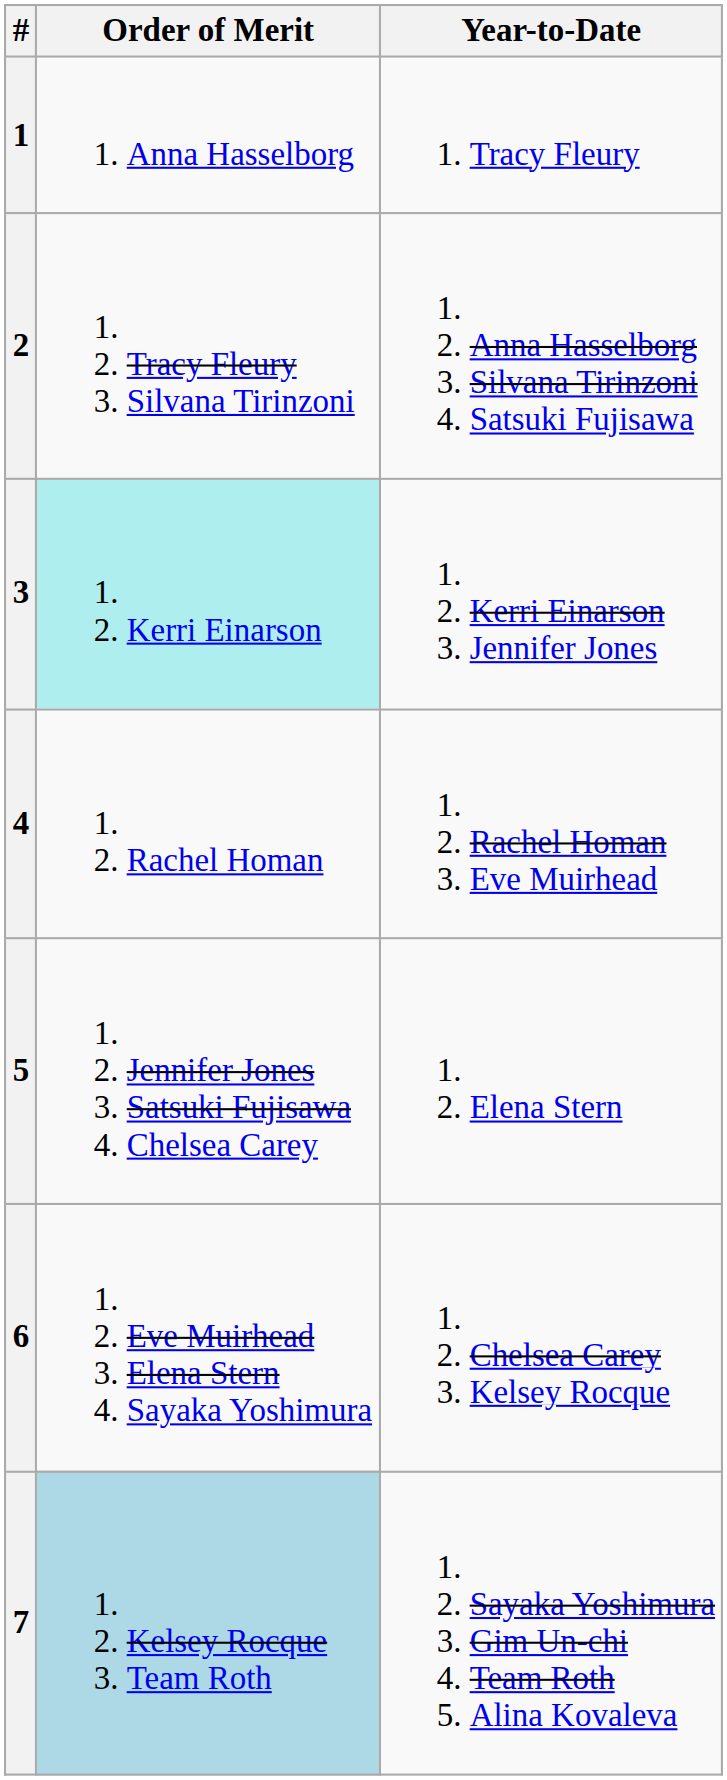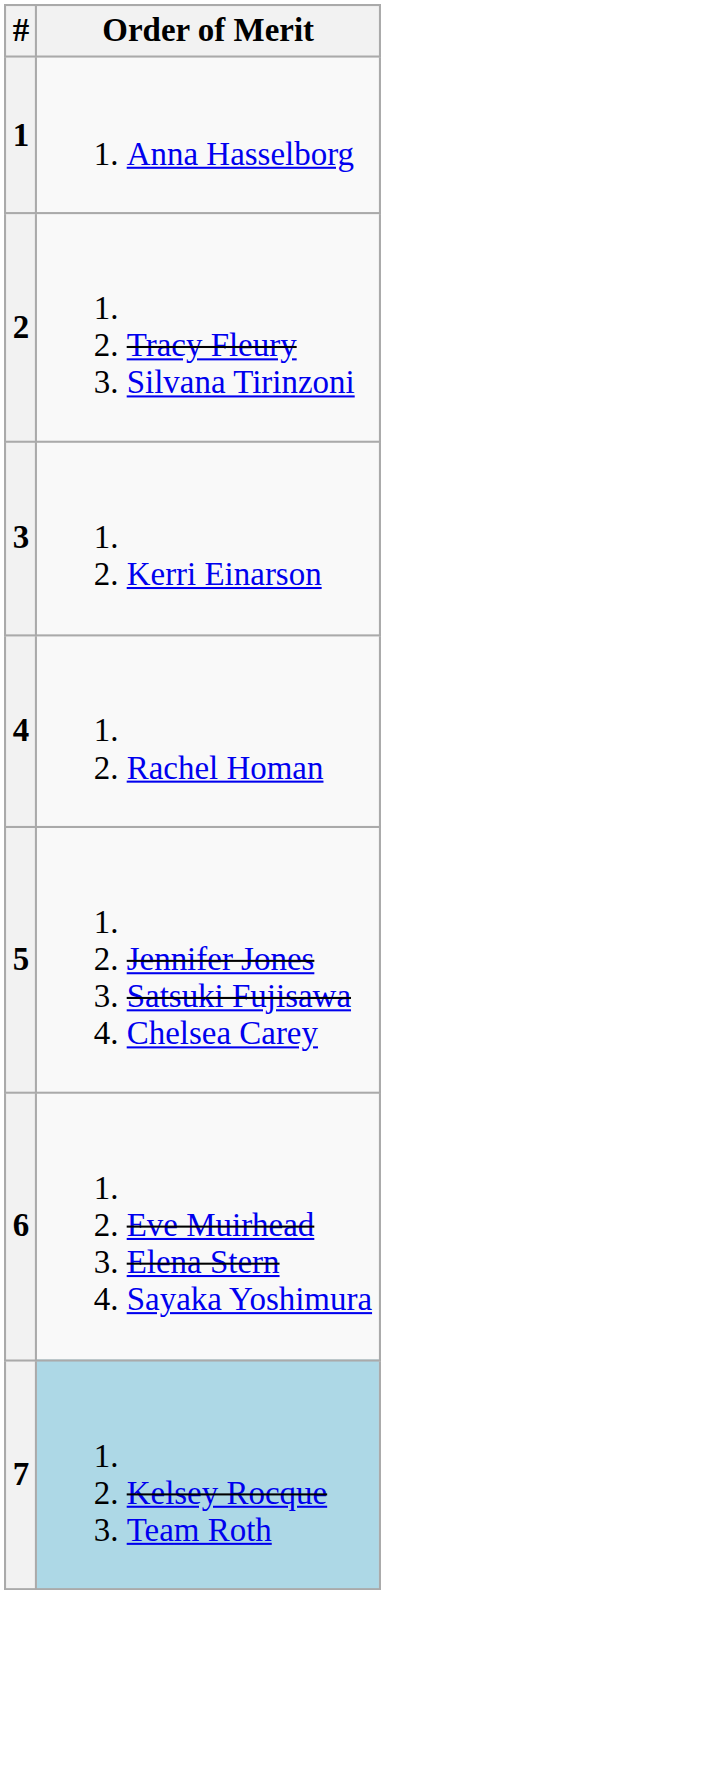- column: (551, 30)
(208, 612) paleturquoise background -> (208, 557) no background
